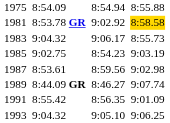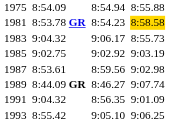(108, 22) 9:02.92 -> (108, 22) 8:54.23
(108, 53) 8:54.23 -> (108, 53) 9:02.92
(49, 99) 8:55.42 -> (49, 99) 9:04.32
(49, 115) 9:04.32 -> (49, 115) 8:55.42
